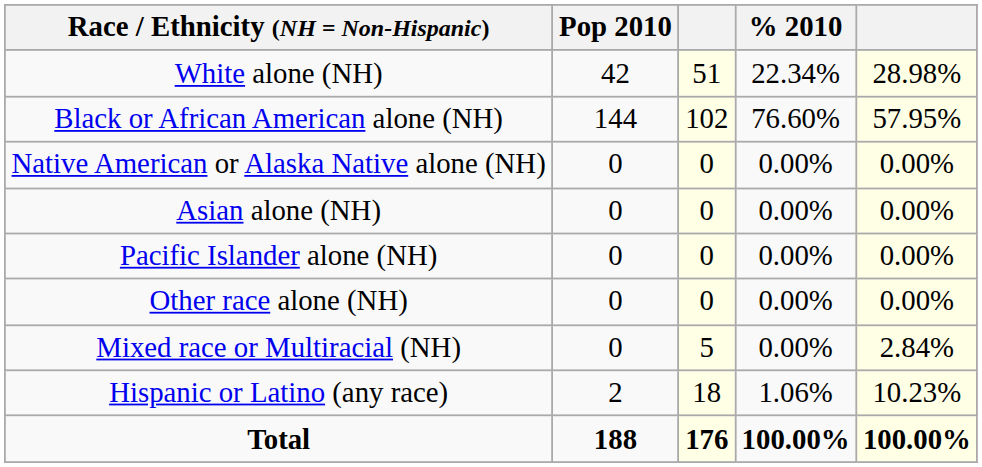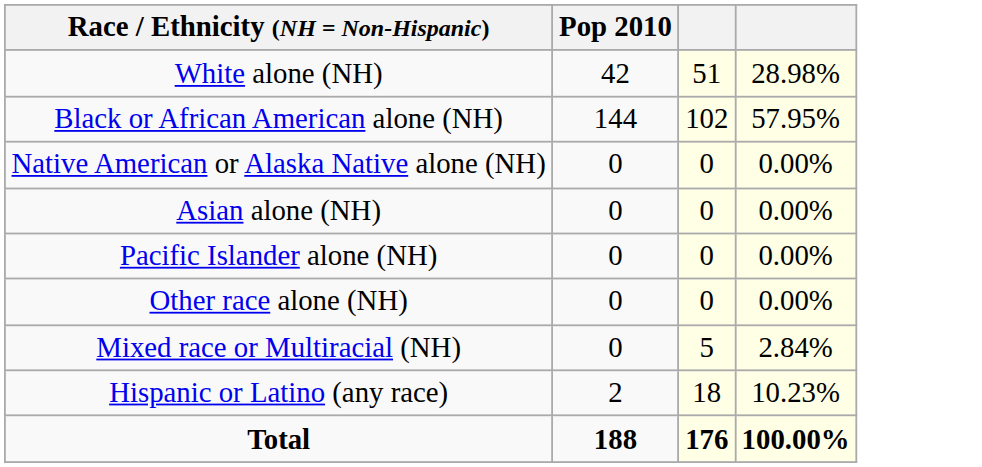- column: (796, 27)
